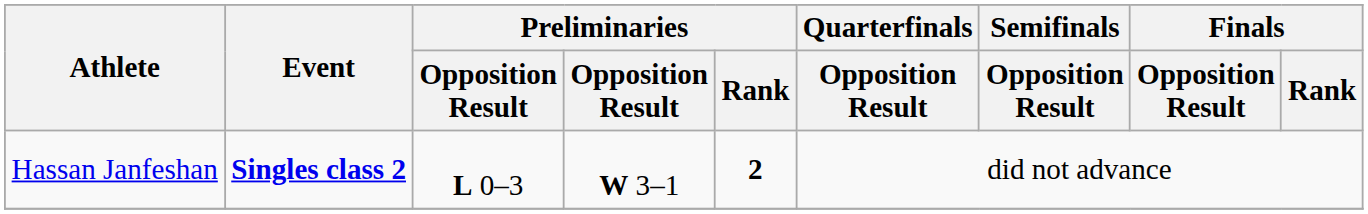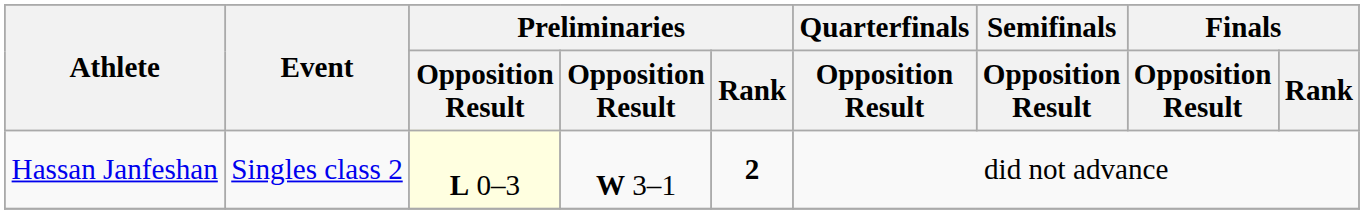(319, 169) bold -> (317, 169) normal
(488, 185) no background -> (485, 185) lightyellow background
